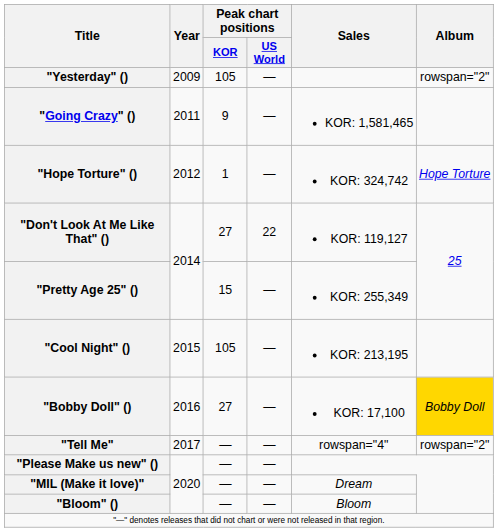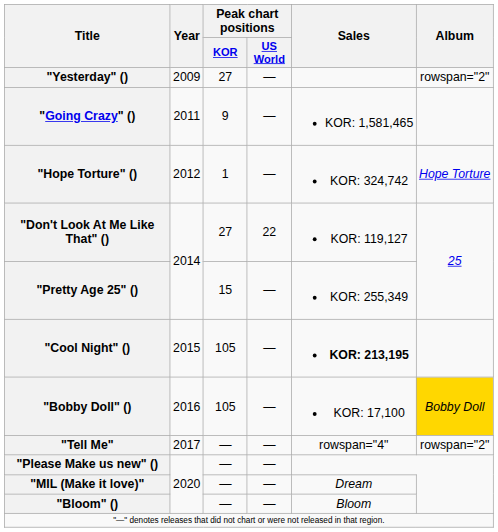(225, 77) 105 -> (225, 77) 27
(354, 355) normal -> (354, 355) bold
(225, 406) 27 -> (225, 406) 105
